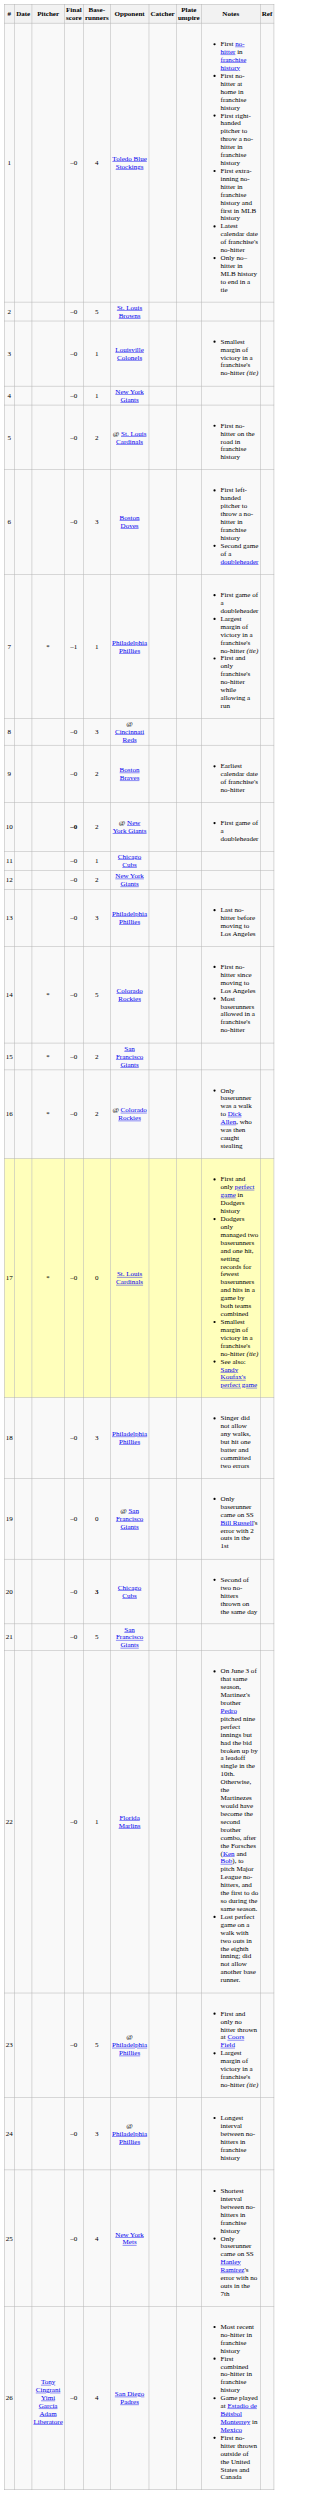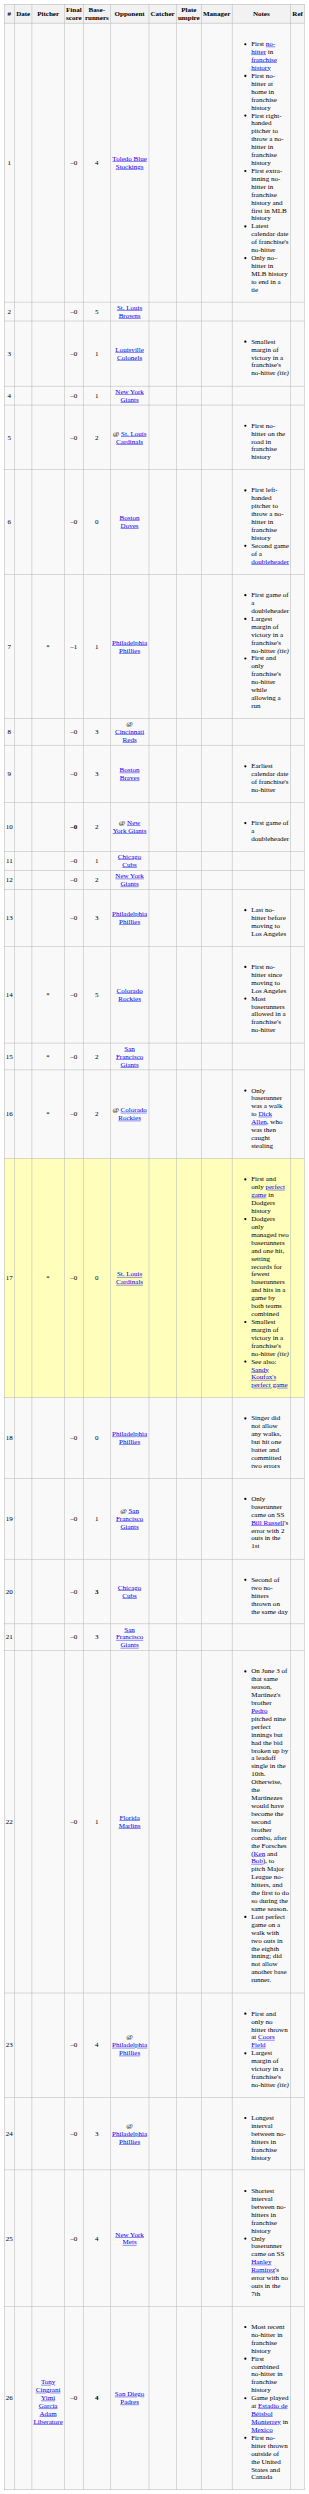+ column: (217, 14)
(97, 522) 3 -> (97, 522) 0
(97, 774) 2 -> (97, 774) 3
(97, 1438) 3 -> (97, 1438) 0
(97, 1518) 0 -> (97, 1518) 1
(97, 1637) 5 -> (97, 1637) 3
(97, 2045) 5 -> (97, 2045) 4
(97, 2398) normal -> (97, 2398) bold
